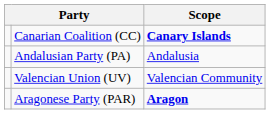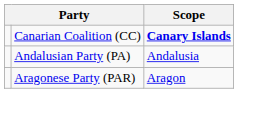- row: (72, 77)
(168, 98) bold -> (166, 77) normal
